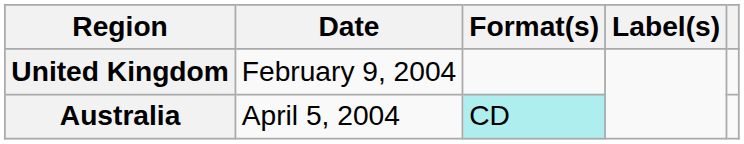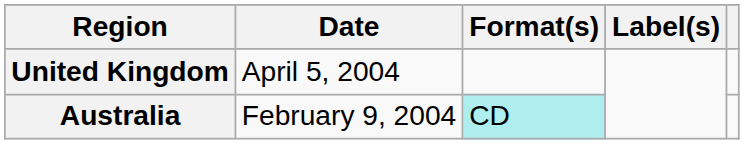(349, 71) February 9, 2004 -> (321, 71) April 5, 2004
(321, 116) April 5, 2004 -> (349, 116) February 9, 2004
